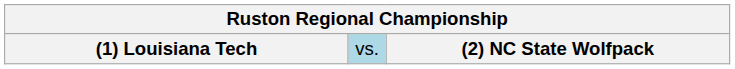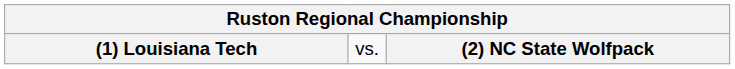(367, 48) lightblue background -> (367, 48) no background
